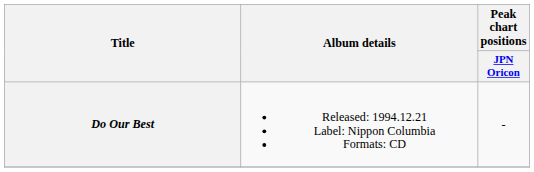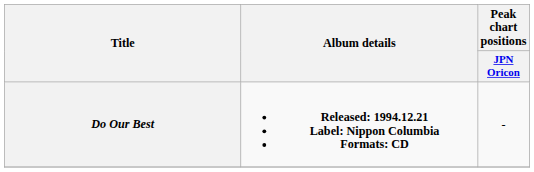(359, 131) normal -> (359, 131) bold
